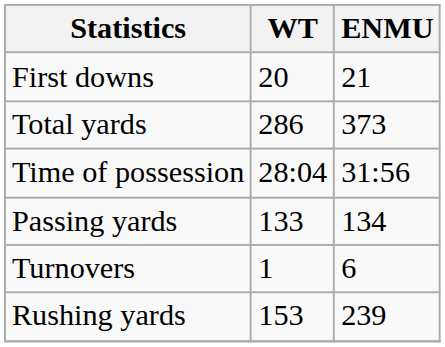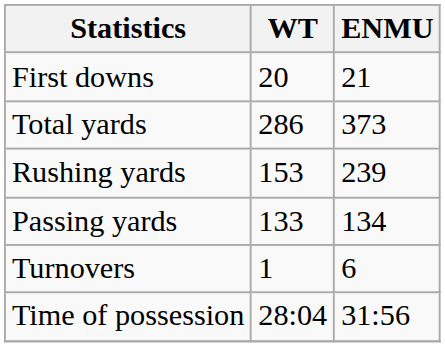rows swapped: (99, 316) <-> (128, 172)
